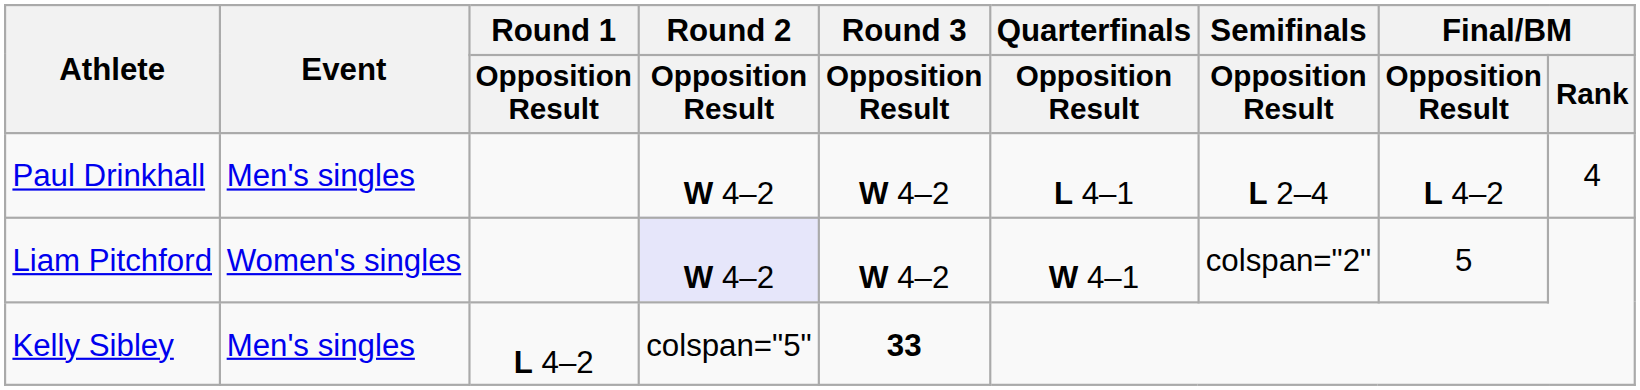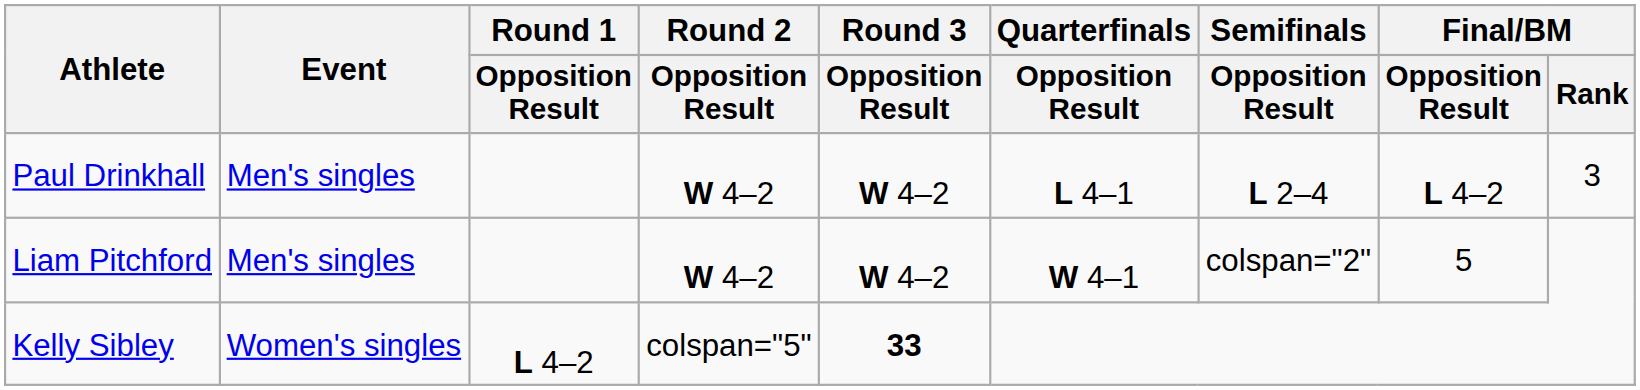(1592, 176) 4 -> (1592, 176) 3
(344, 260) Women's singles -> (321, 260) Men's singles
(729, 277) lavender background -> (729, 277) no background
(321, 344) Men's singles -> (344, 344) Women's singles
